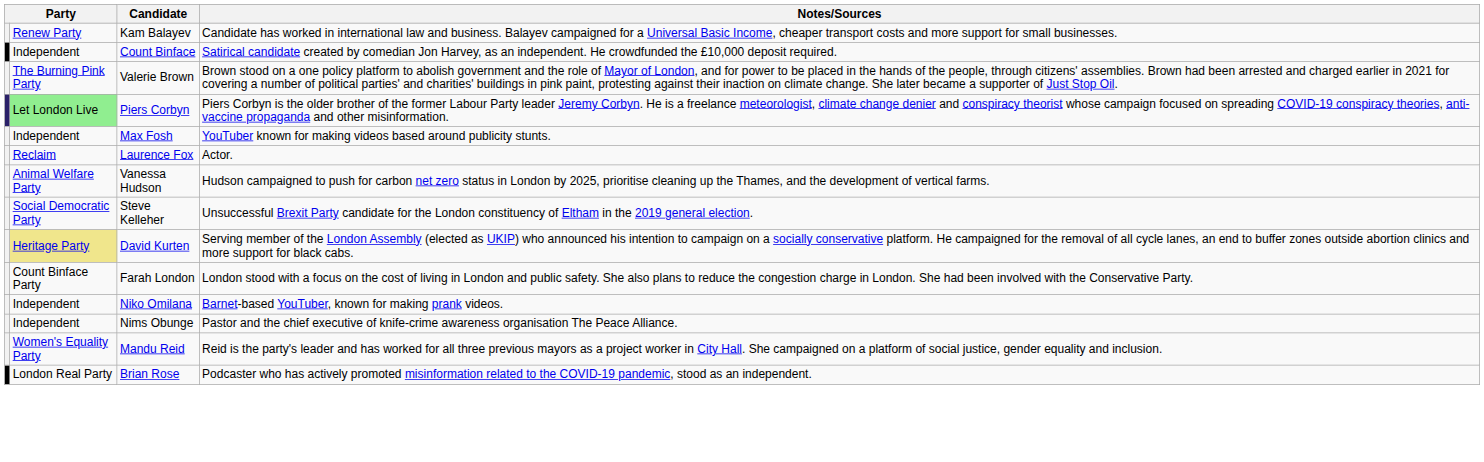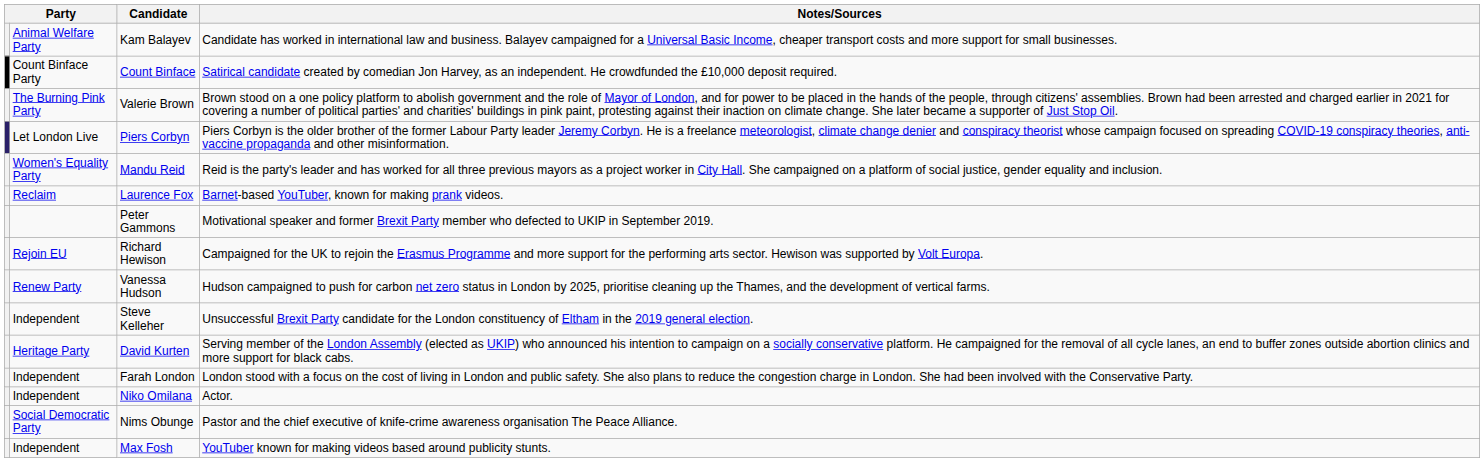(47, 33) Renew Party -> (53, 39) Animal Welfare Party
(46, 52) Independent -> (50, 72) Count Binface Party
(55, 110) lightgreen background -> (55, 137) no background
rows swapped: (146, 136) <-> (152, 349)
(217, 155) Actor. -> (353, 195) Barnet-based YouTuber, known for making prank videos.
+ row: (148, 221)
+ row: (143, 254)
(53, 180) Animal Welfare Party -> (47, 286) Renew Party
(61, 213) Social Democratic Party -> (46, 319) Independent
(51, 246) khaki background -> (51, 351) no background
(50, 278) Count Binface Party -> (46, 377) Independent
(353, 304) Barnet-based YouTuber, known for making prank videos. -> (218, 396) Actor.
(46, 323) Independent -> (61, 422) Social Democratic Party
- row: (150, 374)
